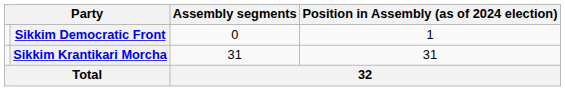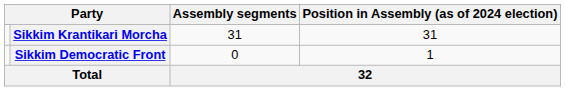rows swapped: (90, 55) <-> (90, 34)
